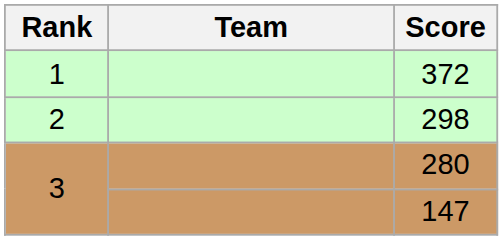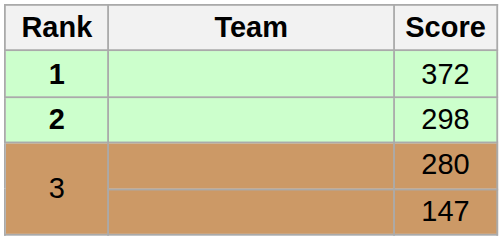(57, 73) normal -> (57, 73) bold
(57, 119) normal -> (57, 119) bold
